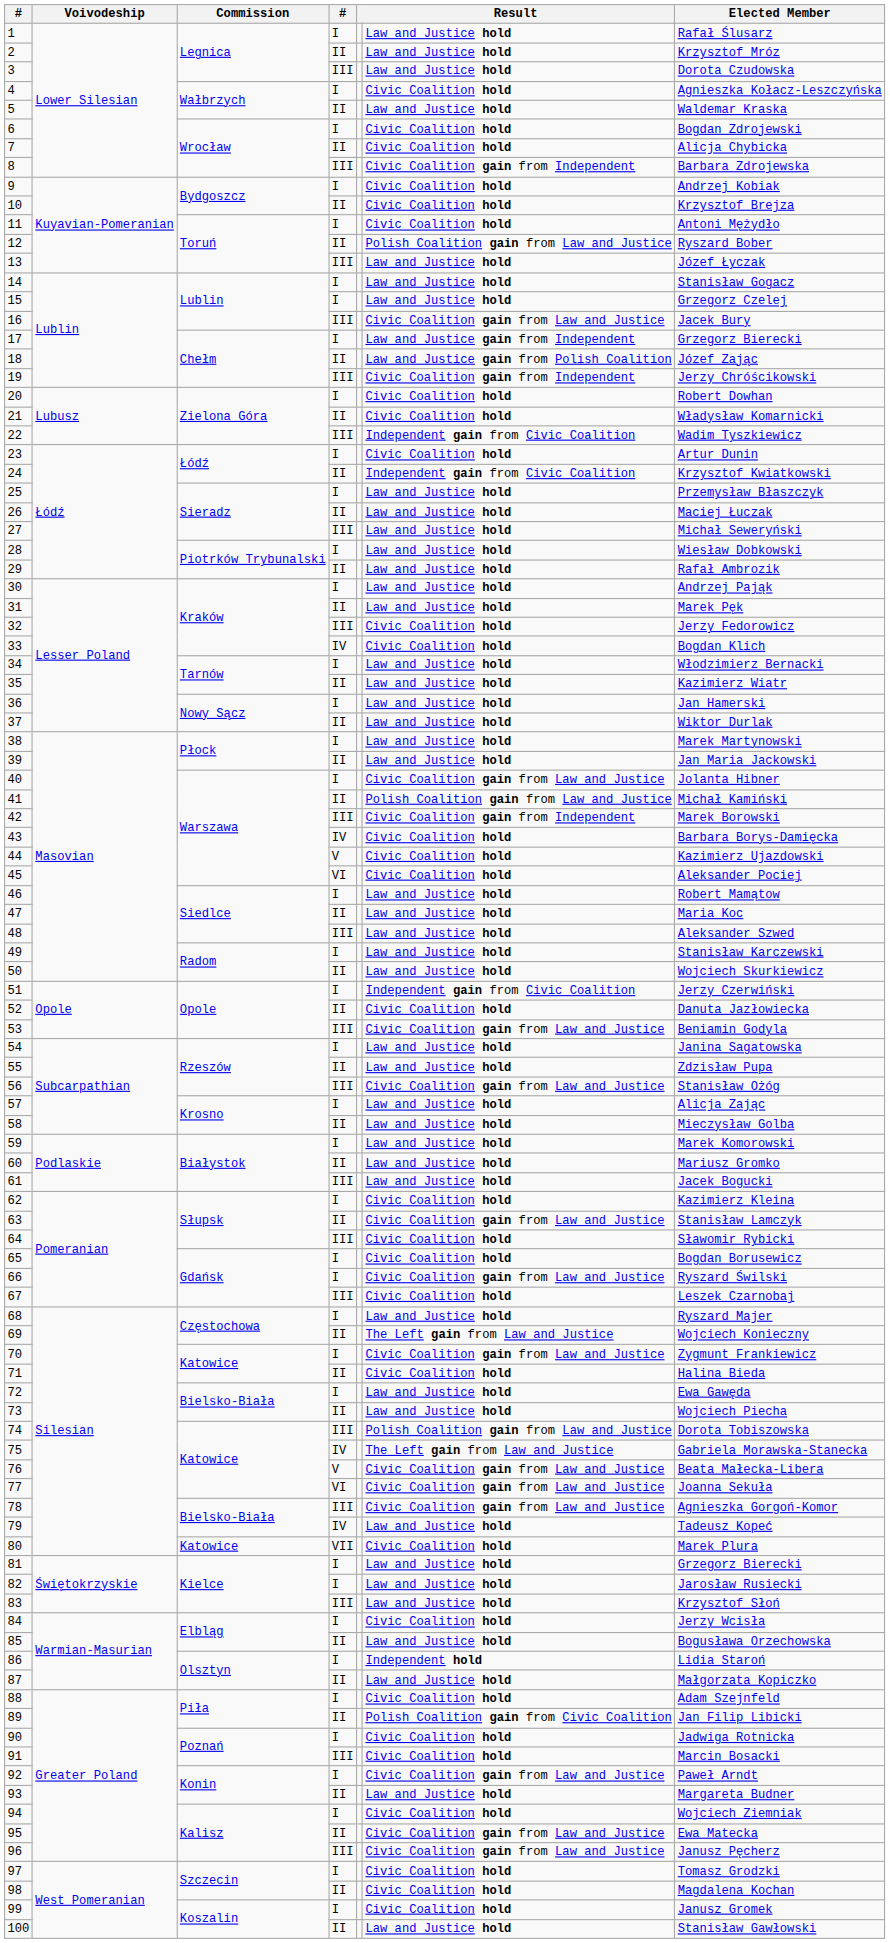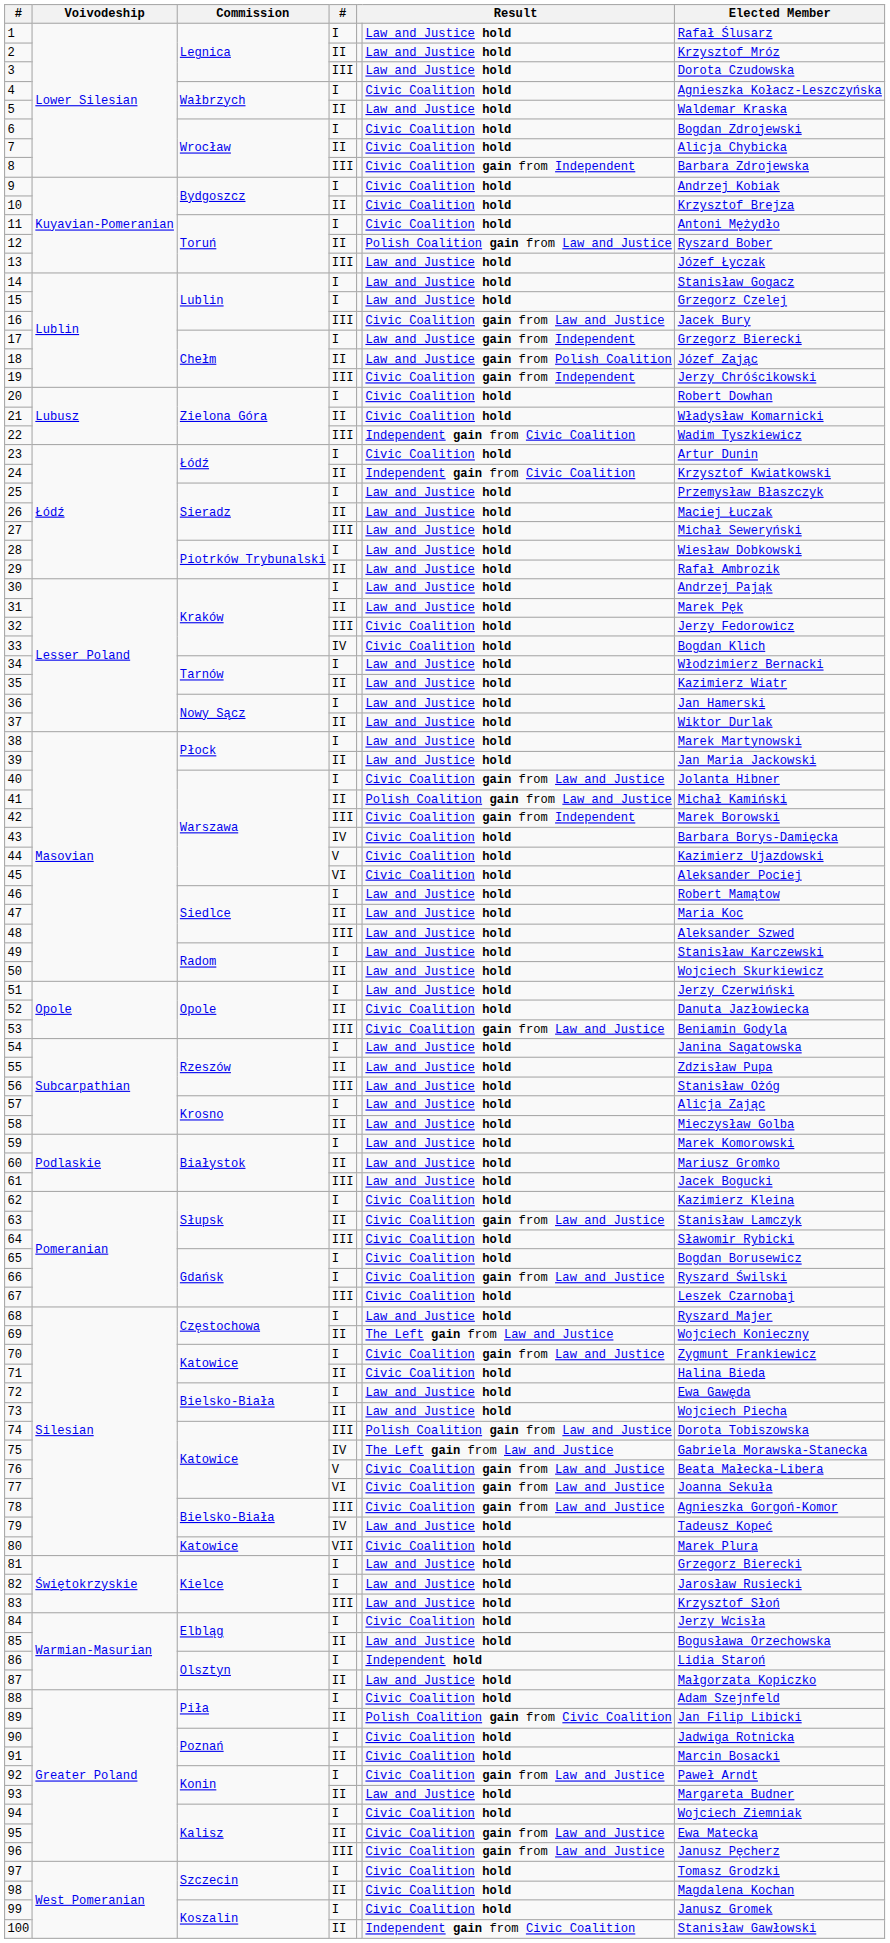(500, 991) Independent gain from Civic Coalition -> (438, 991) Law and Justice hold
(515, 1086) Civic Coalition gain from Law and Justice -> (438, 1086) Law and Justice hold
(343, 1757) III -> (339, 1757) II
(438, 1929) Law and Justice hold -> (500, 1929) Independent gain from Civic Coalition
